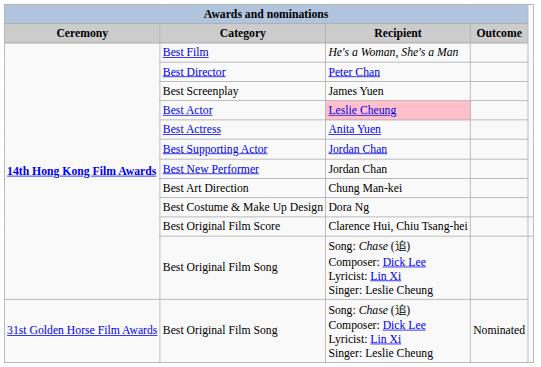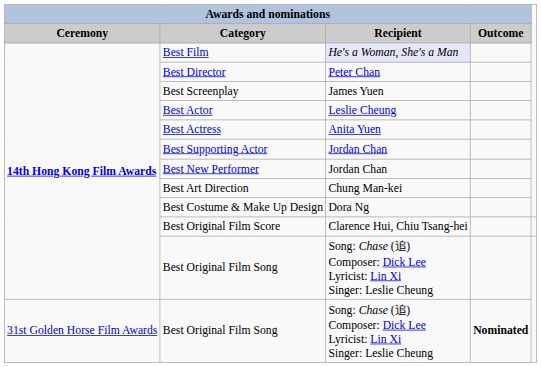(393, 52) no background -> (393, 52) lavender background
(362, 110) pink background -> (362, 110) no background
(499, 331) normal -> (501, 331) bold
